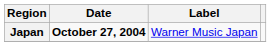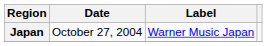(99, 32) bold -> (97, 32) normal
